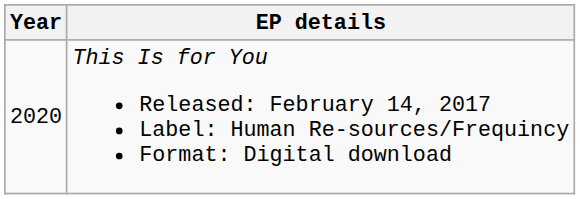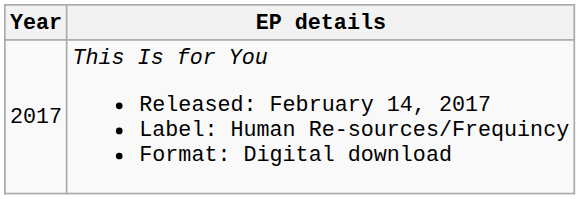(36, 117) 2020 -> (36, 117) 2017
